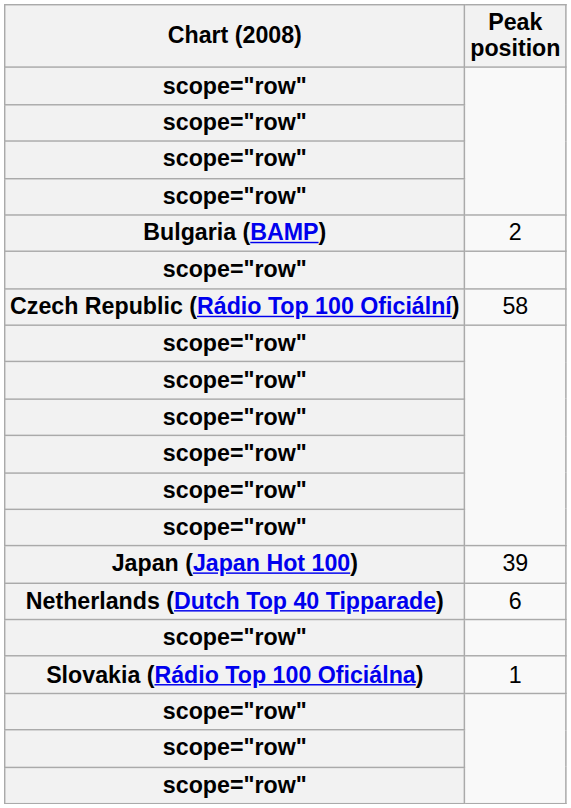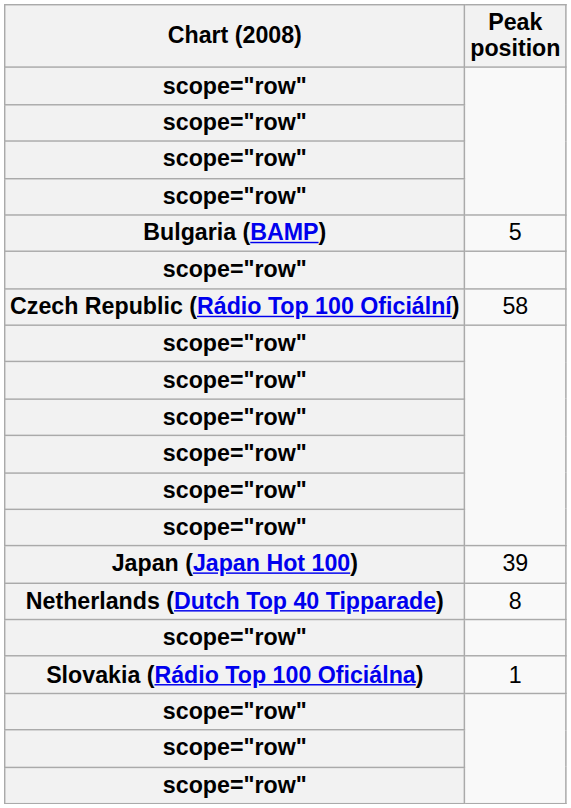(515, 232) 2 -> (515, 232) 5
(515, 600) 6 -> (515, 600) 8
